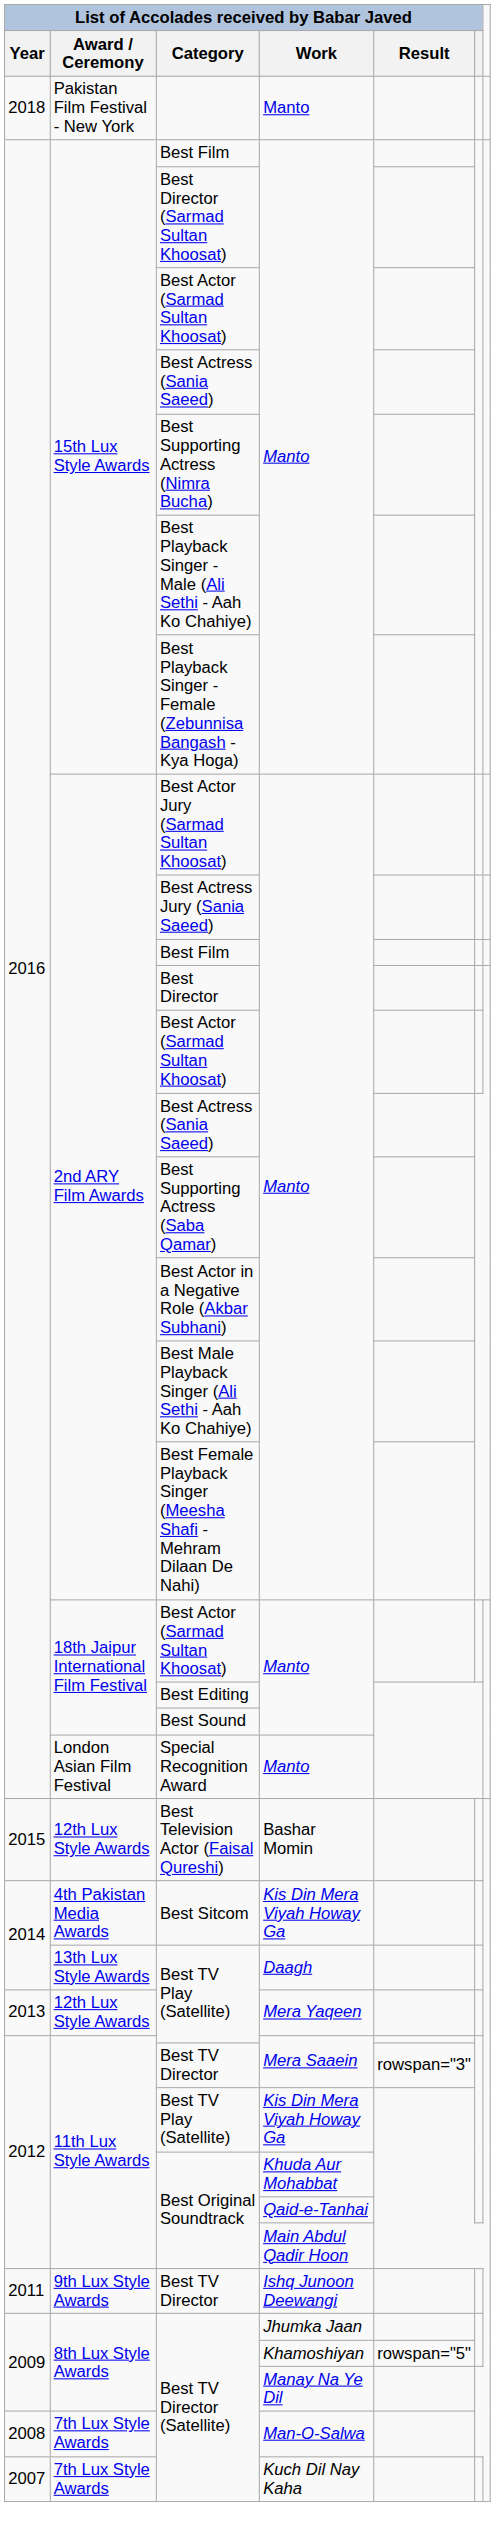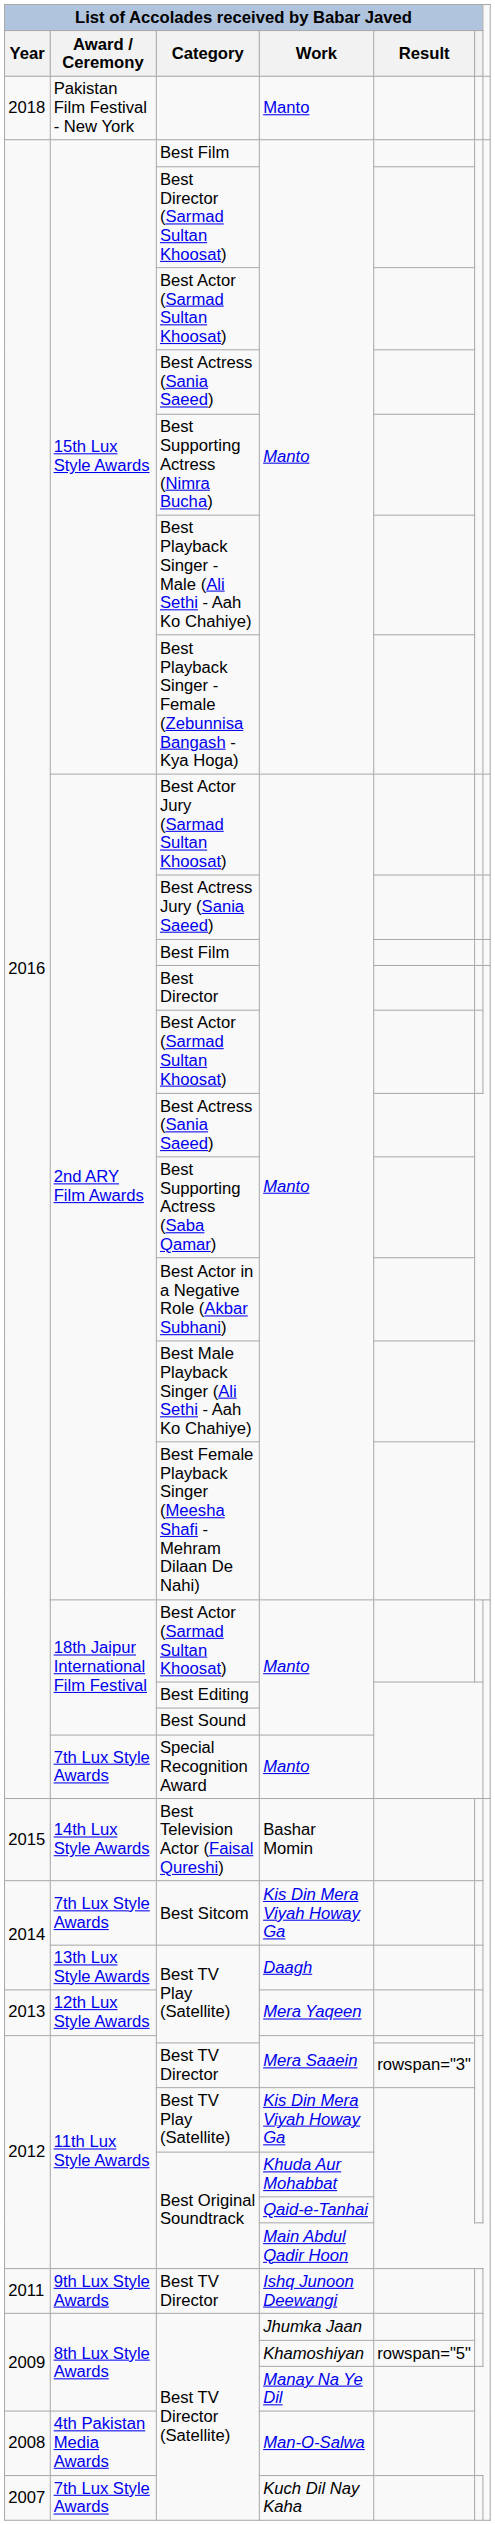(92, 1766) London Asian Film Festival -> (102, 1766) 7th Lux Style Awards
(102, 1839) 12th Lux Style Awards -> (102, 1839) 14th Lux Style Awards
(99, 1912) 4th Pakistan Media Awards -> (102, 1912) 7th Lux Style Awards
(102, 2433) 7th Lux Style Awards -> (99, 2443) 4th Pakistan Media Awards
